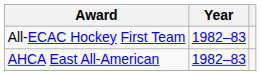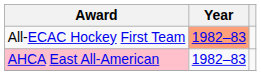(219, 37) no background -> (219, 37) lightsalmon background
(83, 59) no background -> (83, 59) pink background
